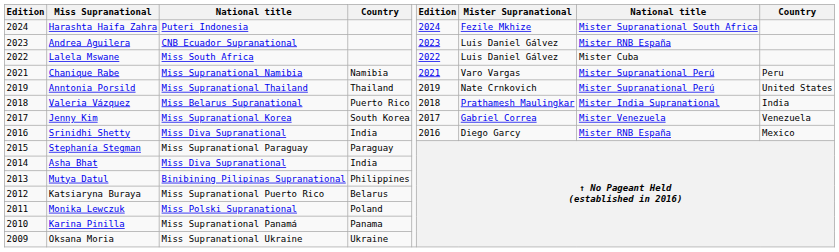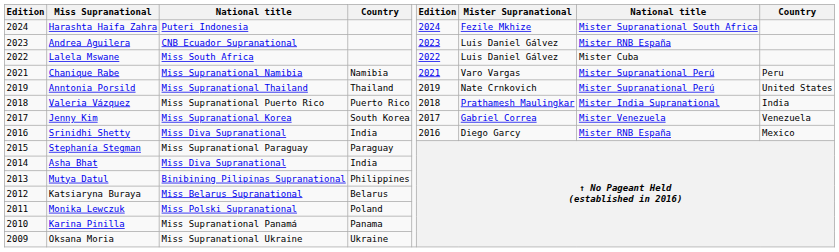(232, 102) Miss Belarus Supranational -> (243, 102) Miss Supranational Puerto Rico
(243, 193) Miss Supranational Puerto Rico -> (232, 193) Miss Belarus Supranational
